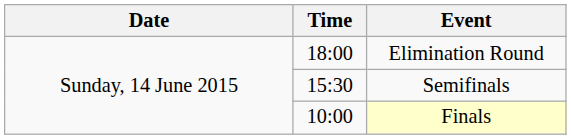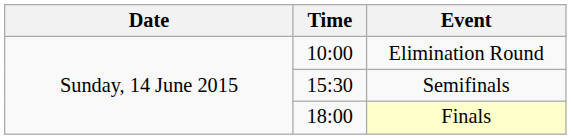(330, 52) 18:00 -> (330, 52) 10:00
(330, 117) 10:00 -> (330, 117) 18:00
